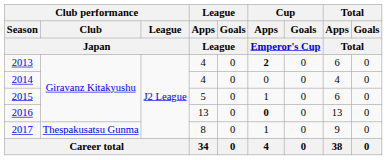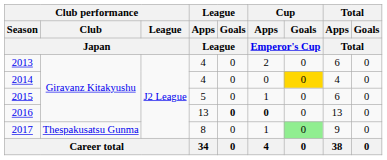(266, 63) bold -> (266, 63) normal
(303, 79) no background -> (303, 79) gold background
(233, 113) normal -> (233, 113) bold
(303, 130) no background -> (303, 130) lightgreen background
